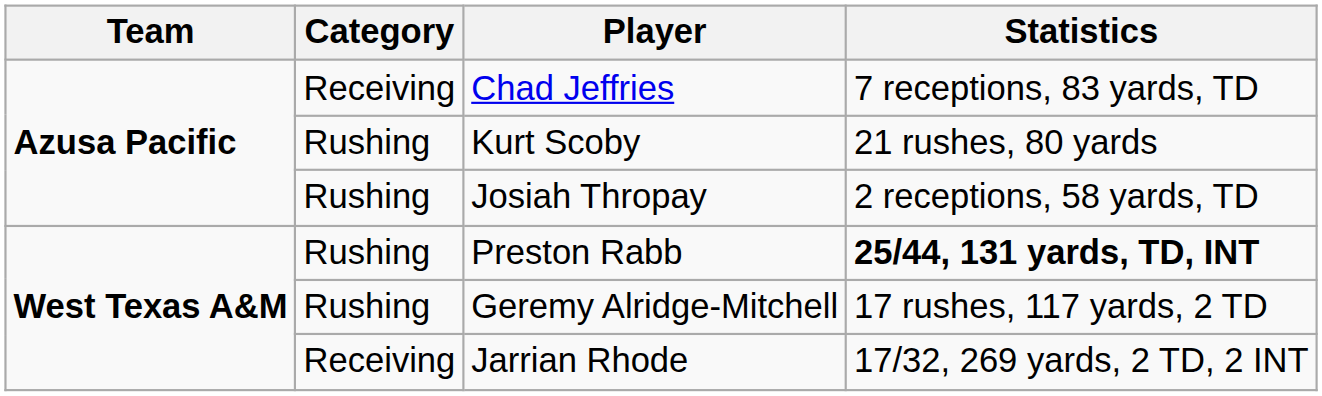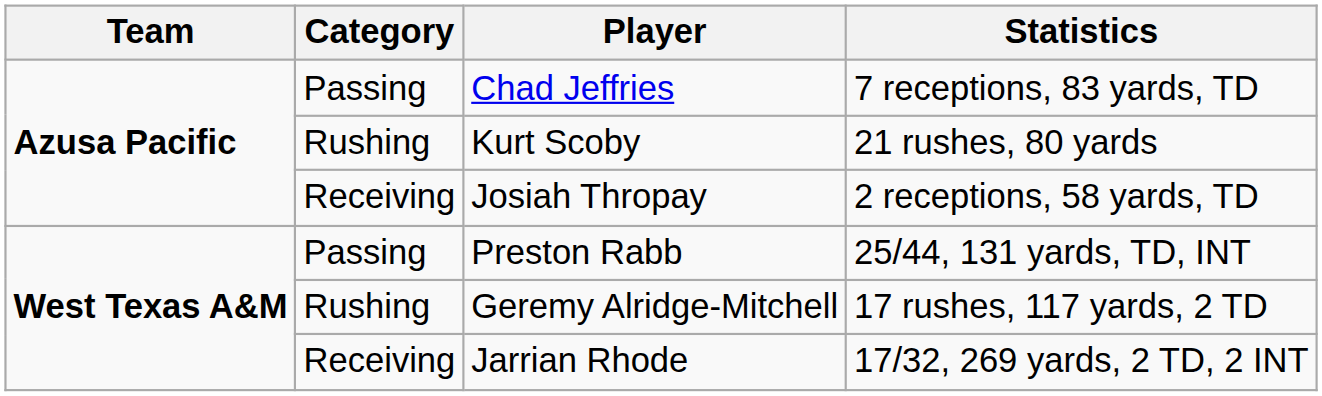(379, 87) Receiving -> (365, 87) Passing
(367, 196) Rushing -> (379, 196) Receiving
(367, 251) Rushing -> (365, 251) Passing
(1057, 251) bold -> (1052, 251) normal
